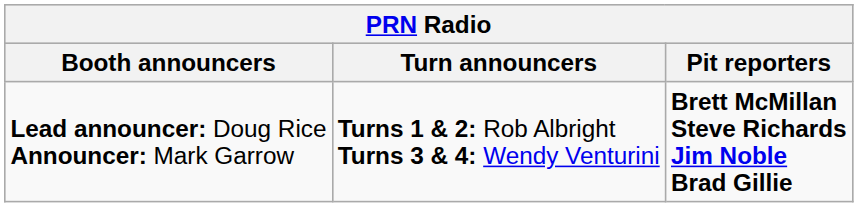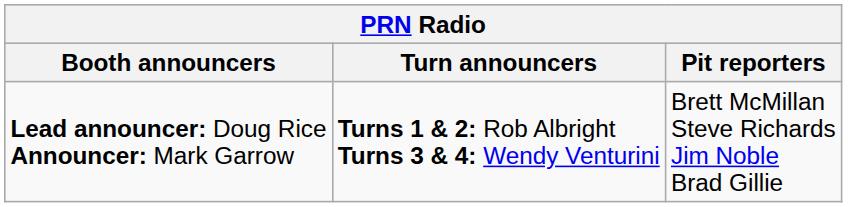(759, 142) bold -> (753, 142) normal
